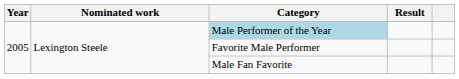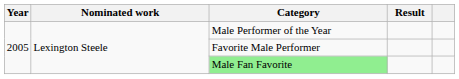(271, 30) lightblue background -> (271, 30) no background
(252, 64) no background -> (252, 64) lightgreen background
